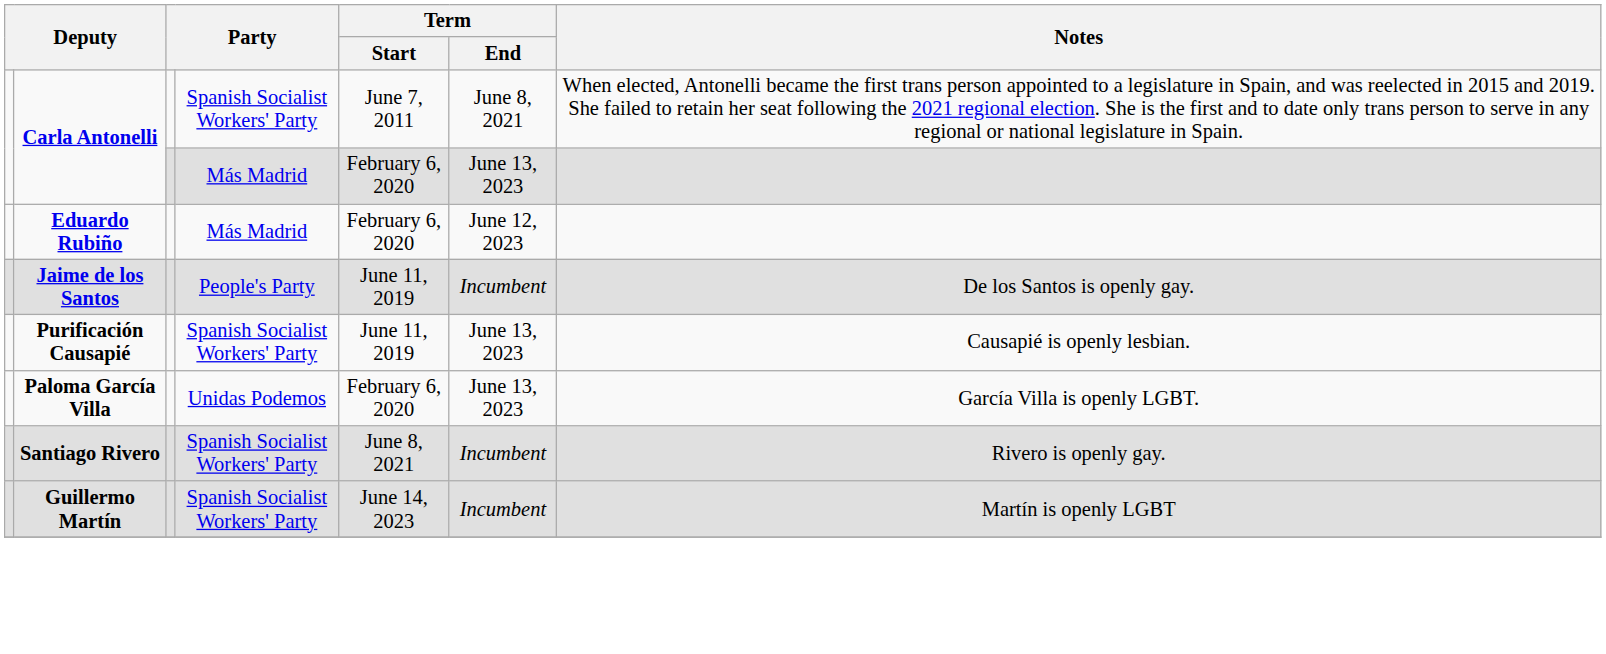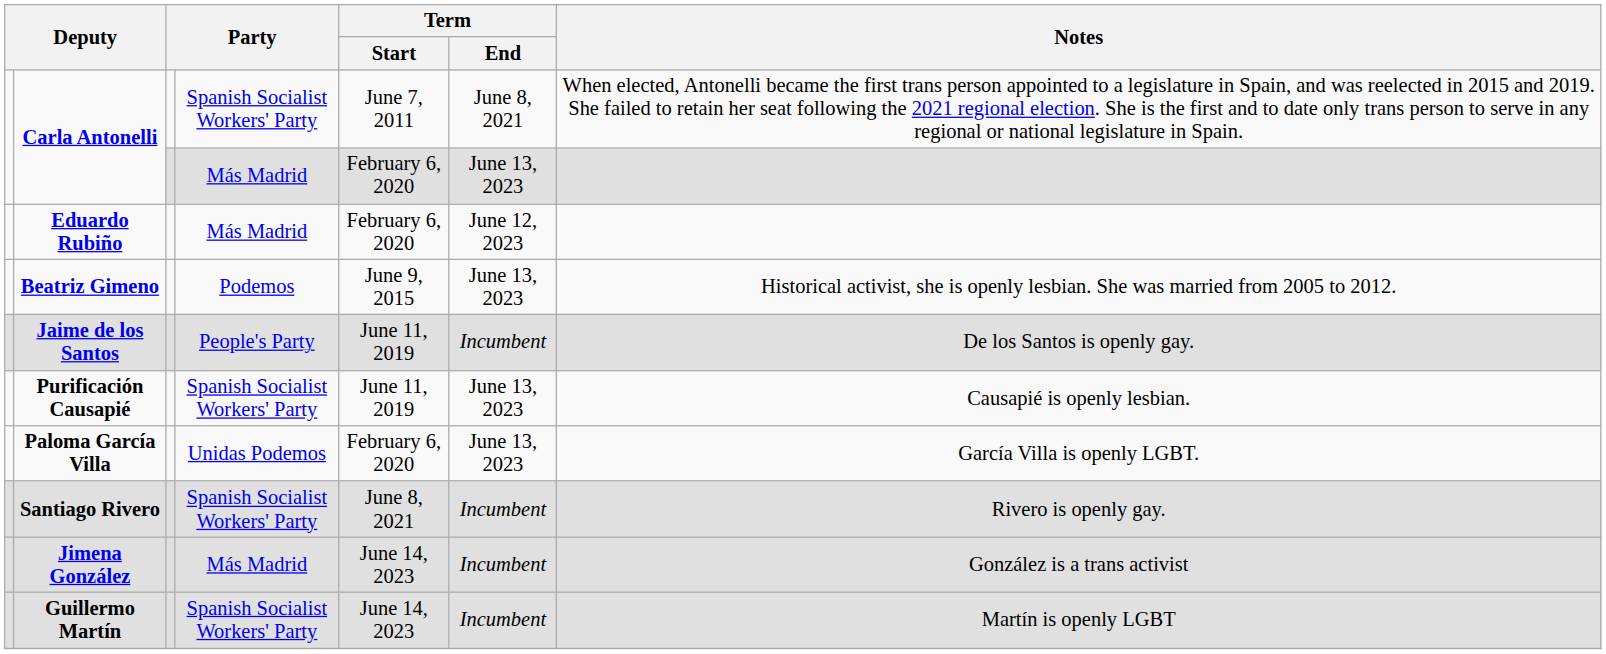+ row: (90, 286)
+ row: (90, 564)
